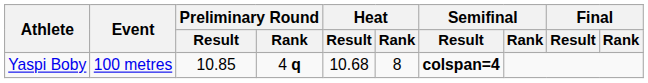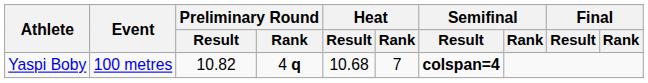(216, 66) 10.85 -> (216, 66) 10.82
(397, 66) 8 -> (397, 66) 7
